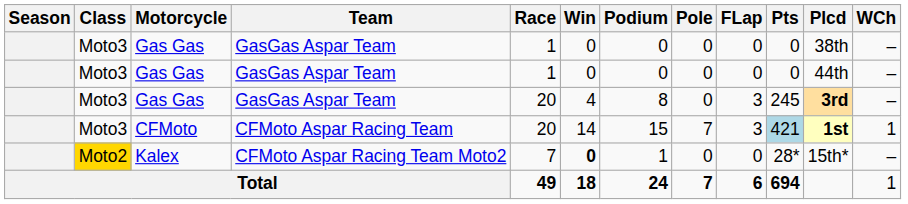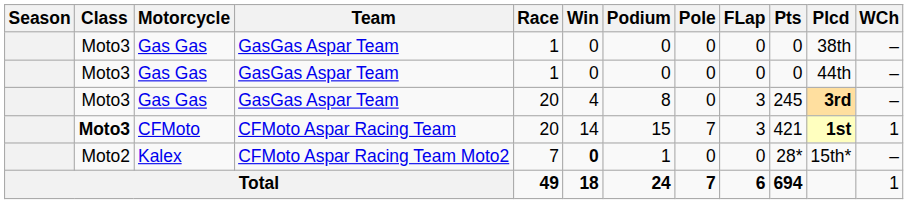(103, 128) normal -> (104, 128) bold
(785, 128) lightblue background -> (788, 128) no background
(103, 156) gold background -> (106, 156) no background
